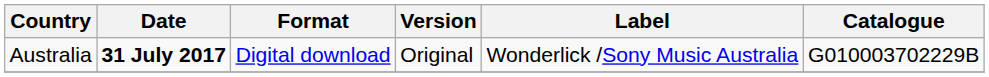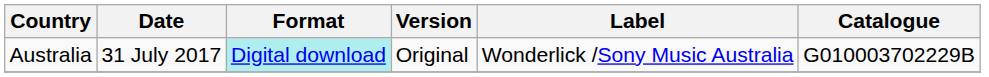(164, 54) bold -> (161, 54) normal
(313, 54) no background -> (308, 54) paleturquoise background
